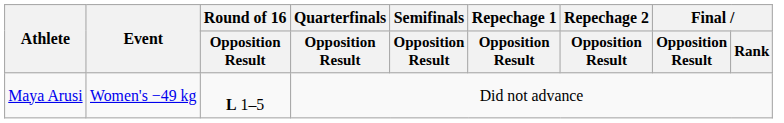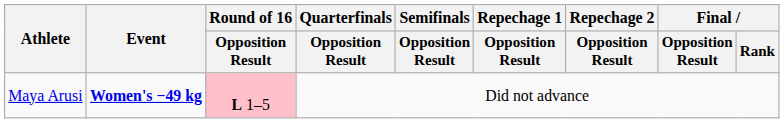(143, 95) normal -> (146, 95) bold
(245, 105) no background -> (251, 105) pink background
